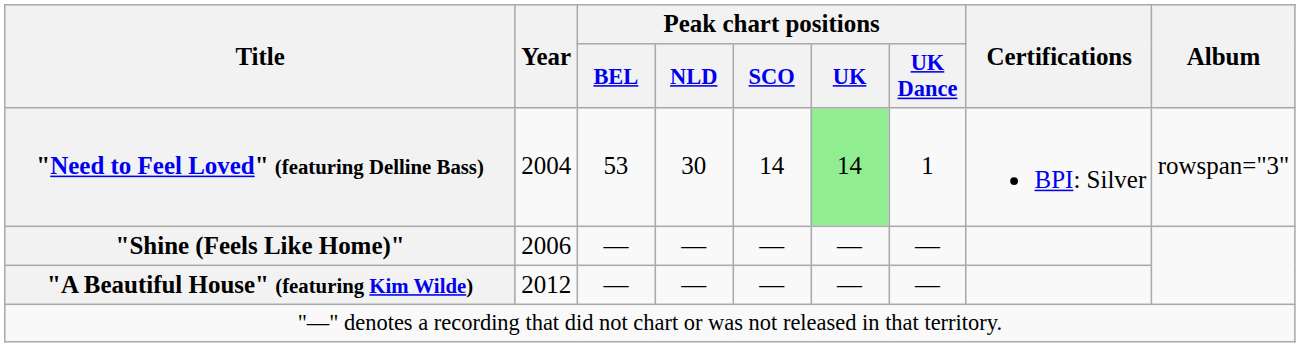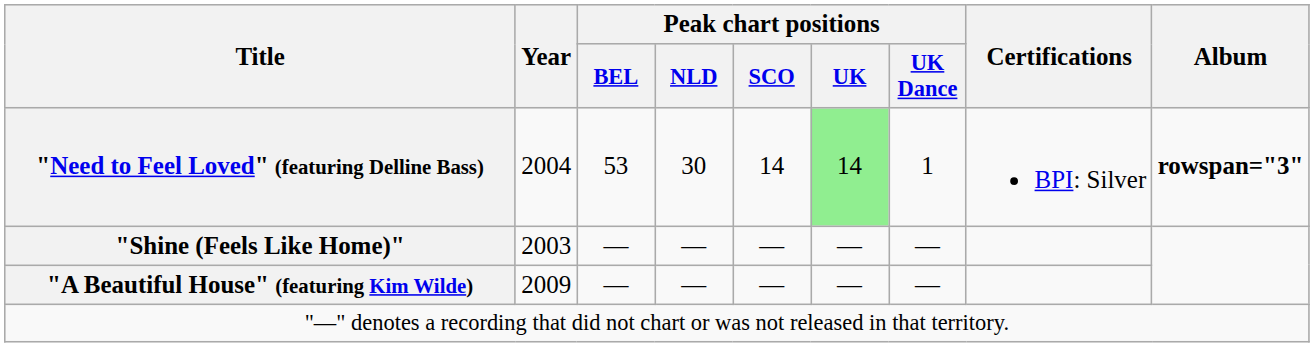(1223, 166) normal -> (1231, 166) bold
(546, 245) 2006 -> (546, 245) 2003
(546, 284) 2012 -> (546, 284) 2009
